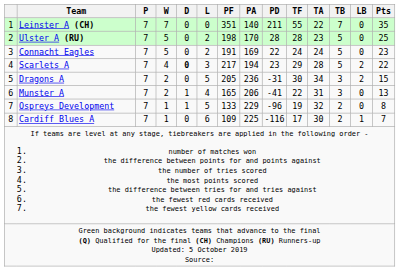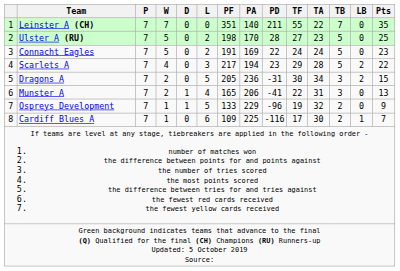(297, 38) 28 -> (297, 38) 27
(187, 65) bold -> (187, 65) normal
(383, 106) 8 -> (383, 106) 9
